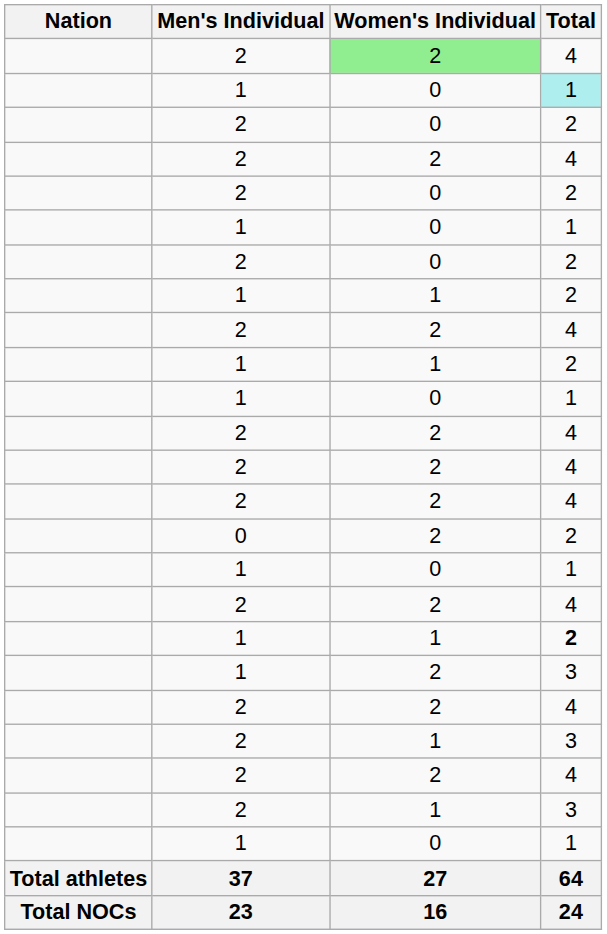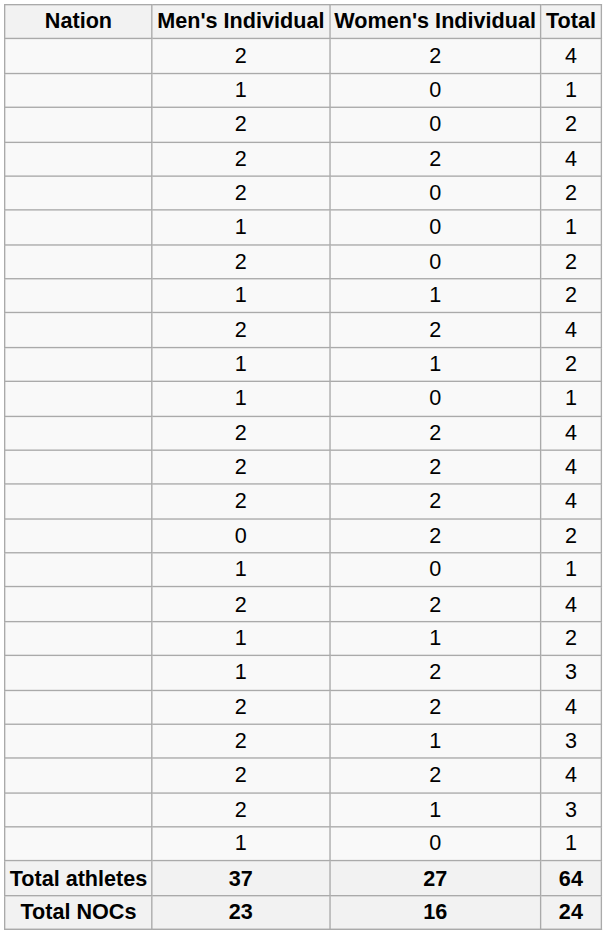(435, 55) lightgreen background -> (435, 55) no background
(571, 90) paleturquoise background -> (571, 90) no background
(571, 638) bold -> (571, 638) normal
